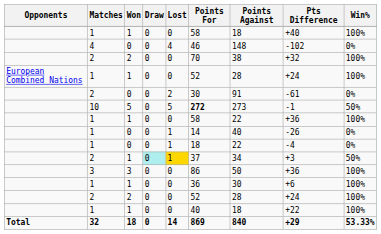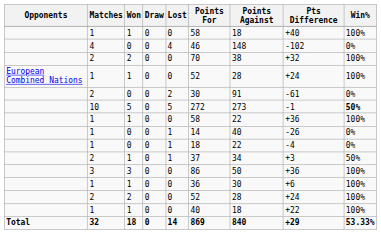(198, 107) bold -> (198, 107) normal
(353, 107) normal -> (353, 107) bold
(147, 158) paleturquoise background -> (147, 158) no background
(170, 158) gold background -> (170, 158) no background
